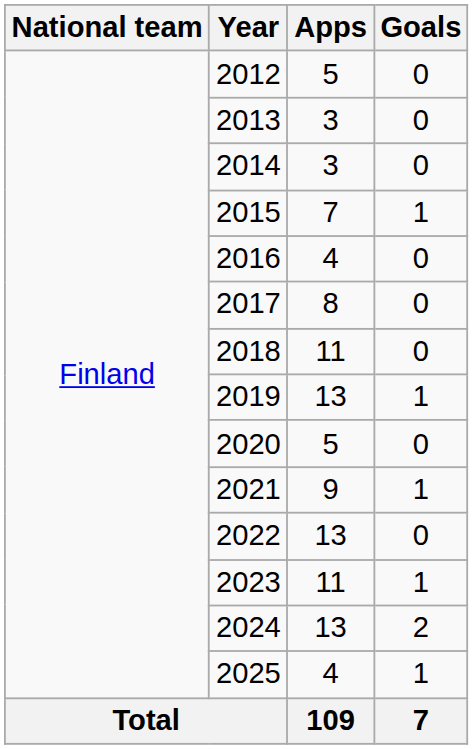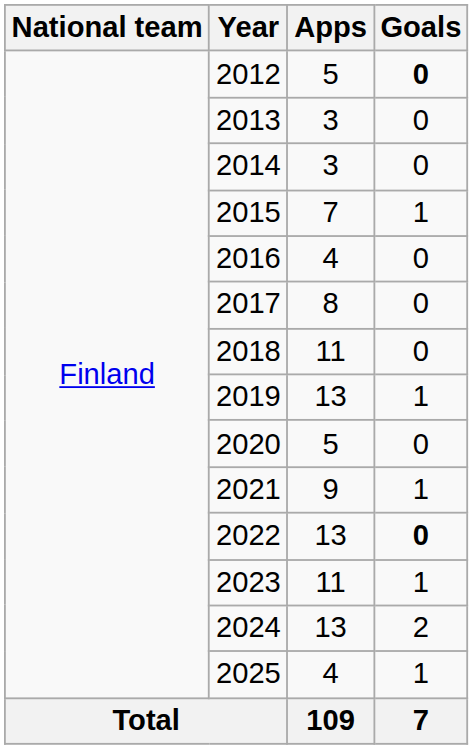(421, 73) normal -> (421, 73) bold
(421, 535) normal -> (421, 535) bold
